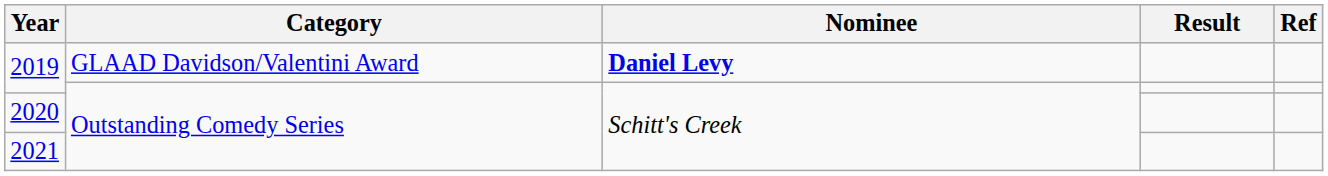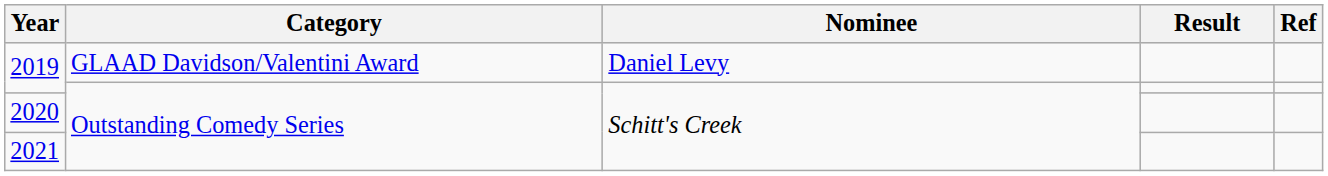(671, 62) bold -> (669, 62) normal
